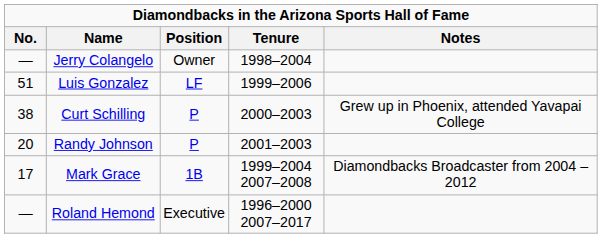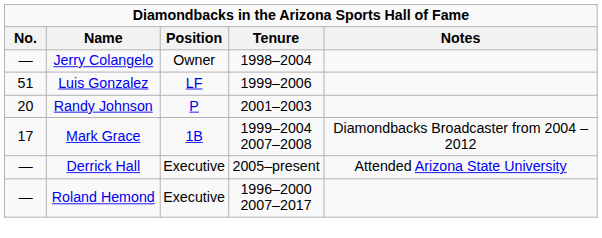- row: (103, 114)
+ row: (103, 167)
